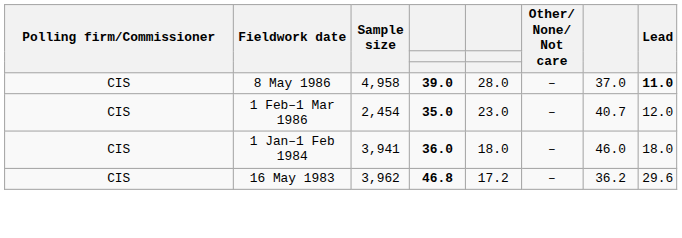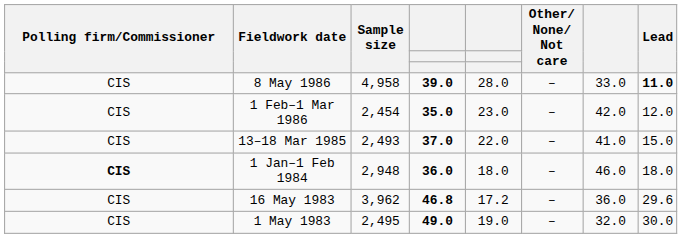(611, 83) 37.0 -> (611, 83) 33.0
(611, 112) 40.7 -> (611, 112) 42.0
+ row: (292, 142)
(119, 149) normal -> (119, 171) bold
(381, 149) 3,941 -> (381, 171) 2,948
(611, 179) 36.2 -> (611, 200) 36.0
+ row: (292, 222)
